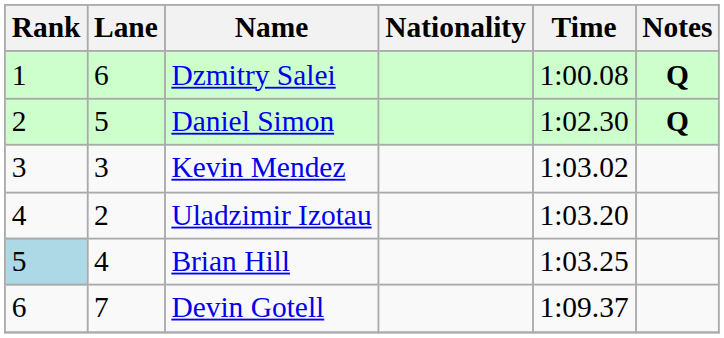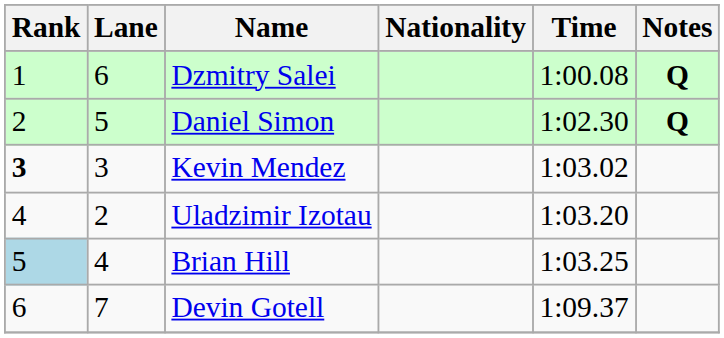(19, 167) normal -> (19, 167) bold
